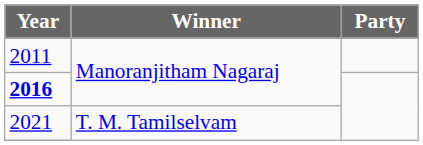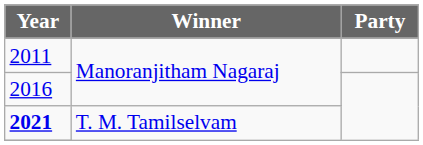(31, 88) bold -> (31, 88) normal
(31, 122) normal -> (31, 122) bold
